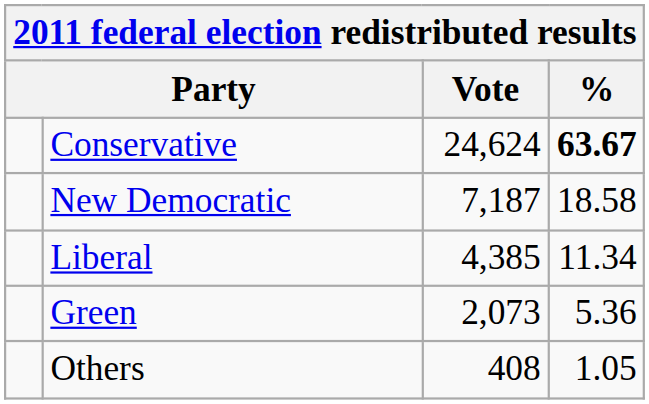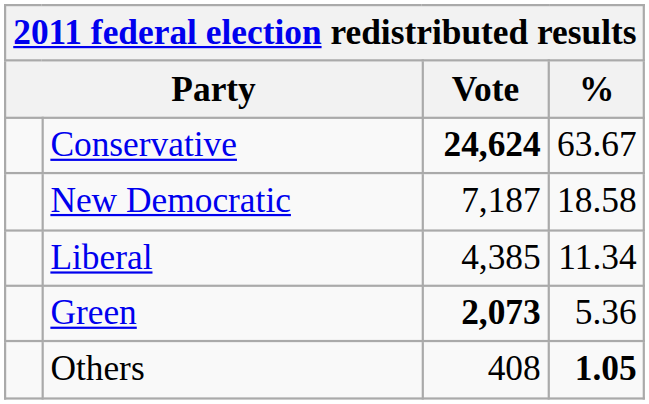(492, 144) normal -> (492, 144) bold
(597, 144) bold -> (597, 144) normal
(501, 312) normal -> (501, 312) bold
(606, 369) normal -> (606, 369) bold
